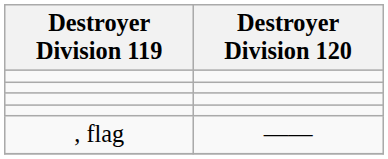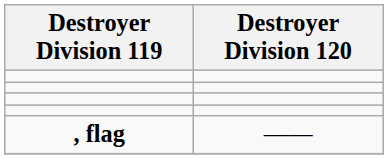(99, 134) normal -> (99, 134) bold
